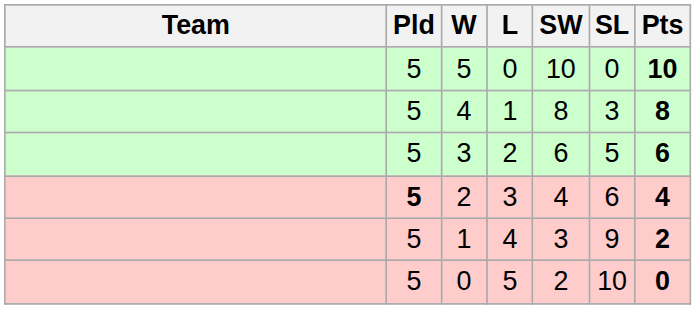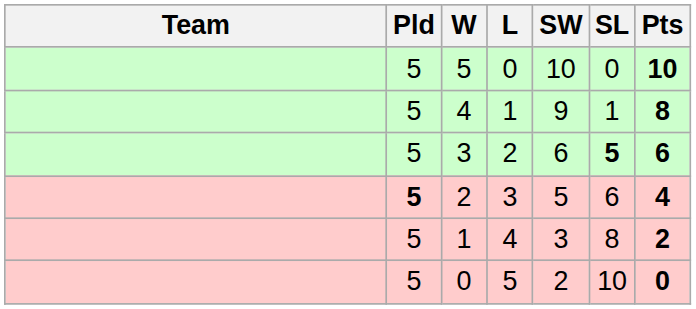(561, 111) 8 -> (561, 111) 9
(612, 111) 3 -> (612, 111) 1
(612, 153) normal -> (612, 153) bold
(561, 196) 4 -> (561, 196) 5
(612, 238) 9 -> (612, 238) 8
